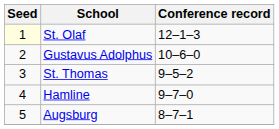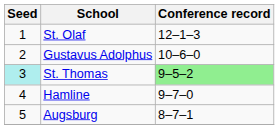(22, 34) lightyellow background -> (22, 34) no background
(22, 74) no background -> (22, 74) paleturquoise background
(176, 74) no background -> (176, 74) lightgreen background
